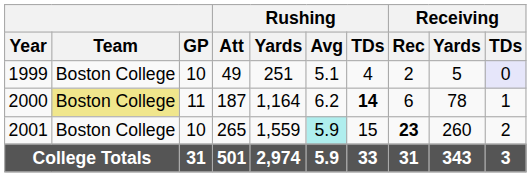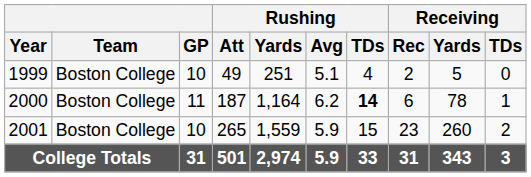(506, 74) lavender background -> (506, 74) no background
(116, 102) khaki background -> (116, 102) no background
(327, 130) paleturquoise background -> (327, 130) no background
(409, 130) bold -> (409, 130) normal
